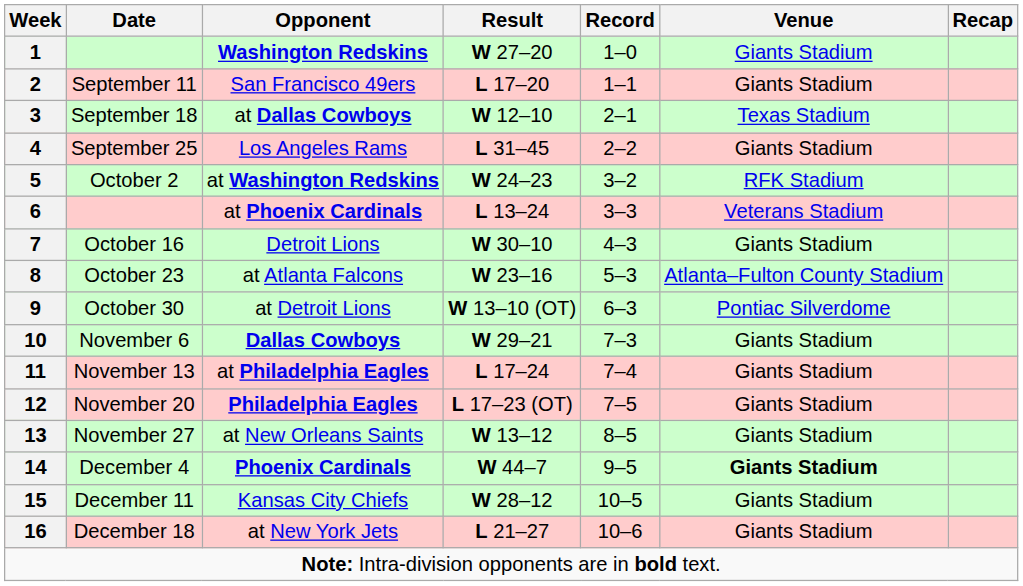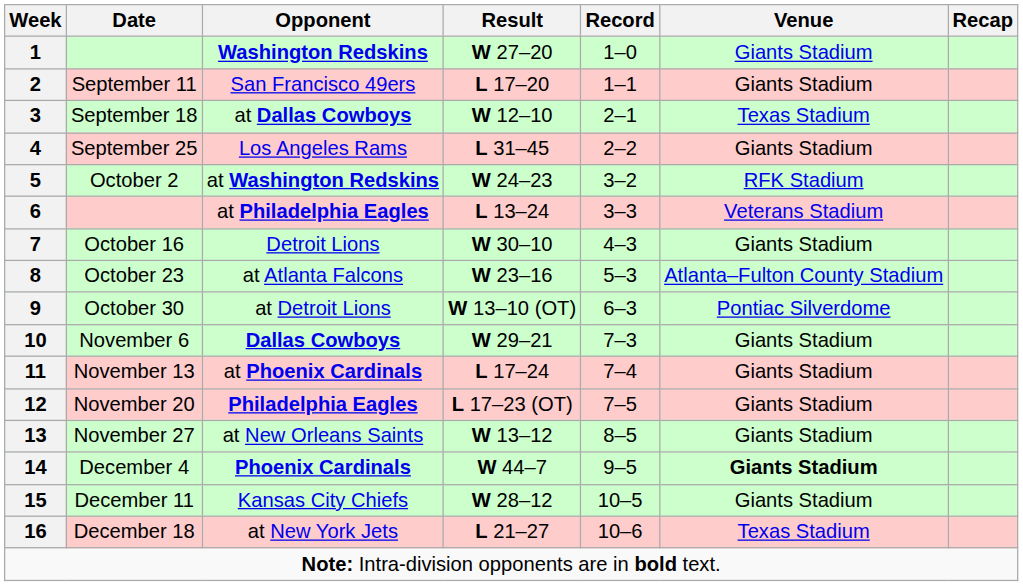(323, 212) at Phoenix Cardinals -> (323, 212) at Philadelphia Eagles
(323, 372) at Philadelphia Eagles -> (323, 372) at Phoenix Cardinals
(804, 532) Giants Stadium -> (804, 532) Texas Stadium
